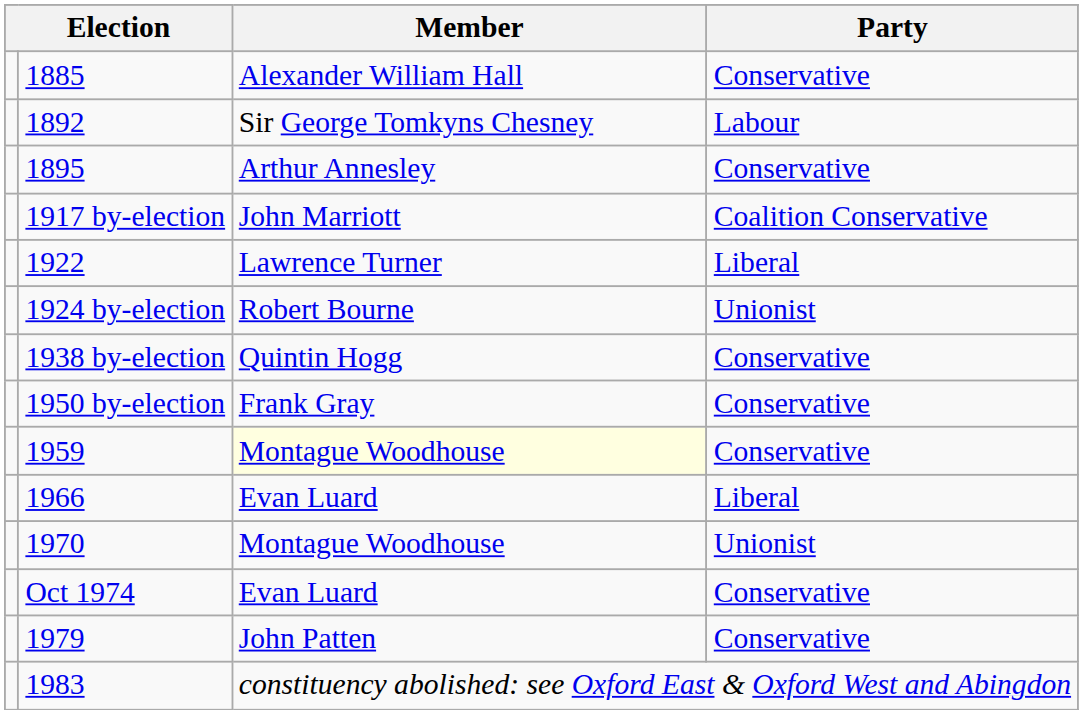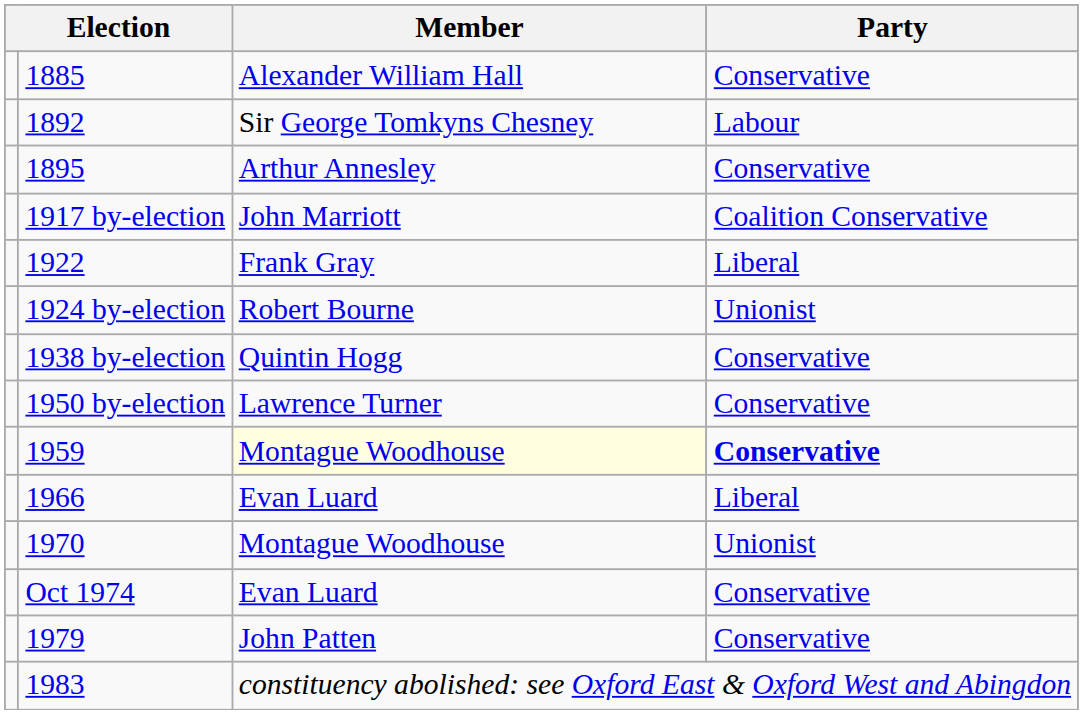(340, 262) Lawrence Turner -> (307, 262) Frank Gray
(307, 403) Frank Gray -> (340, 403) Lawrence Turner
(792, 450) normal -> (797, 450) bold
